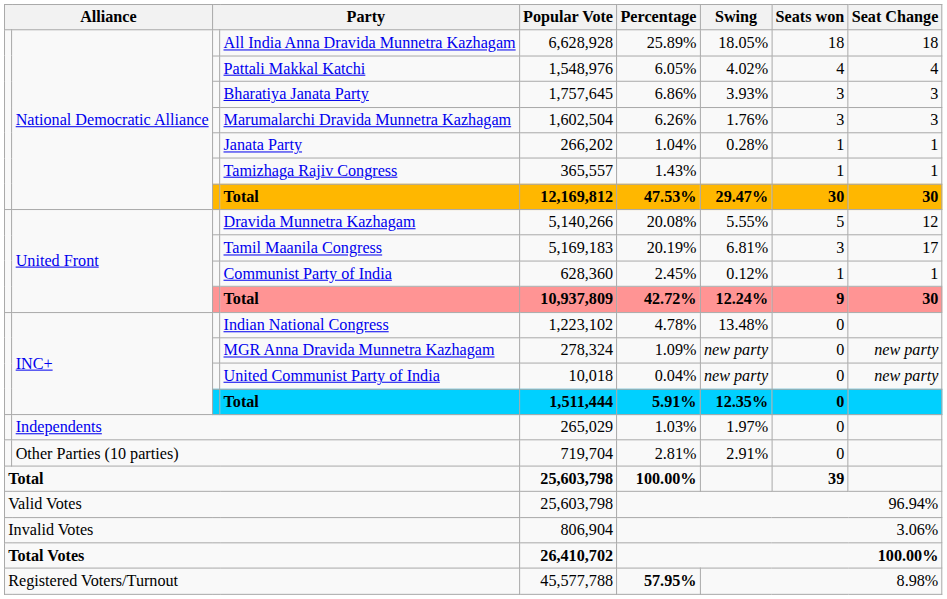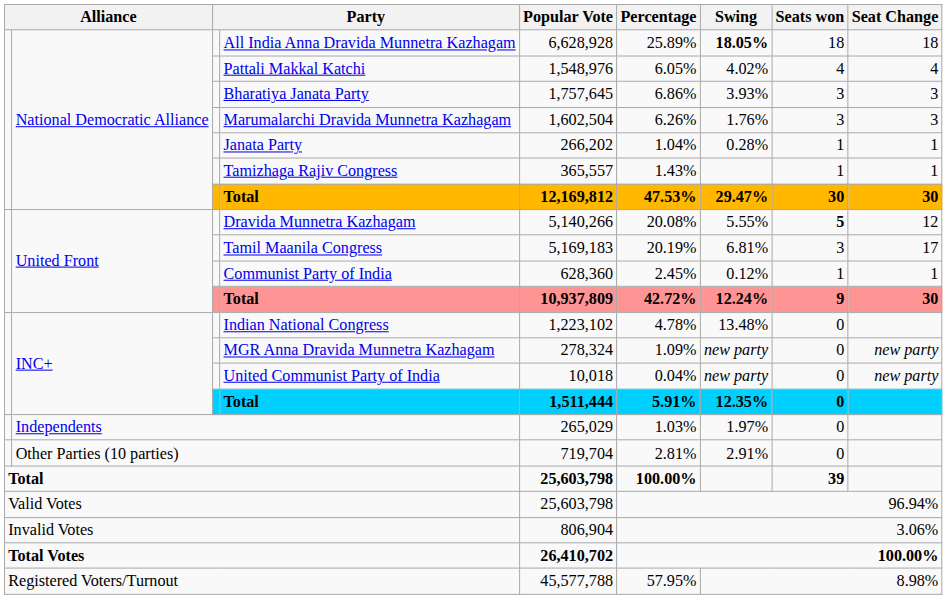(743, 42) normal -> (742, 42) bold
(840, 222) normal -> (840, 222) bold
(670, 581) bold -> (672, 581) normal
